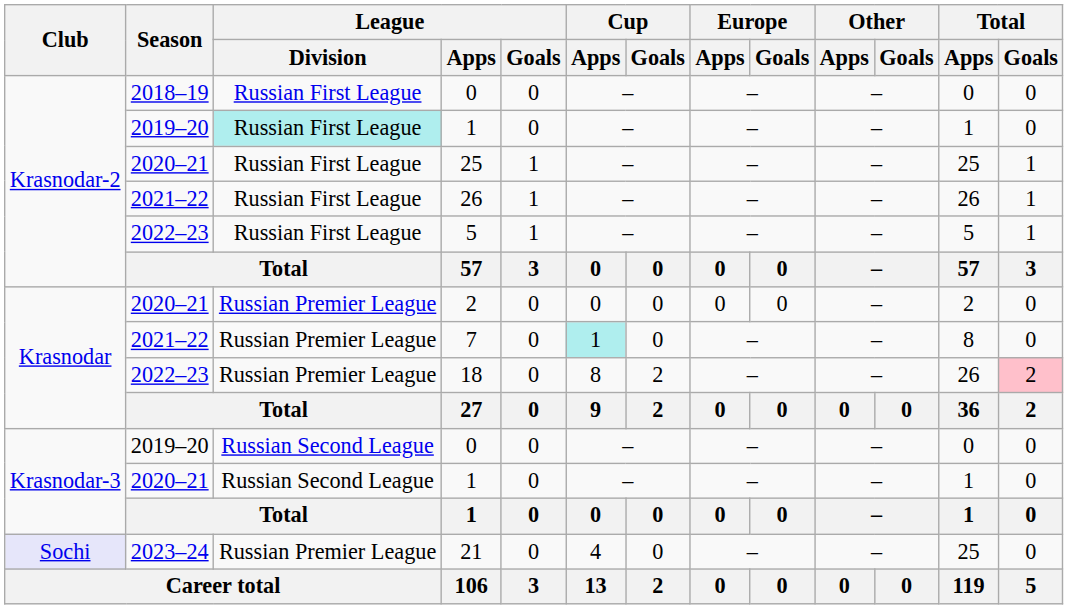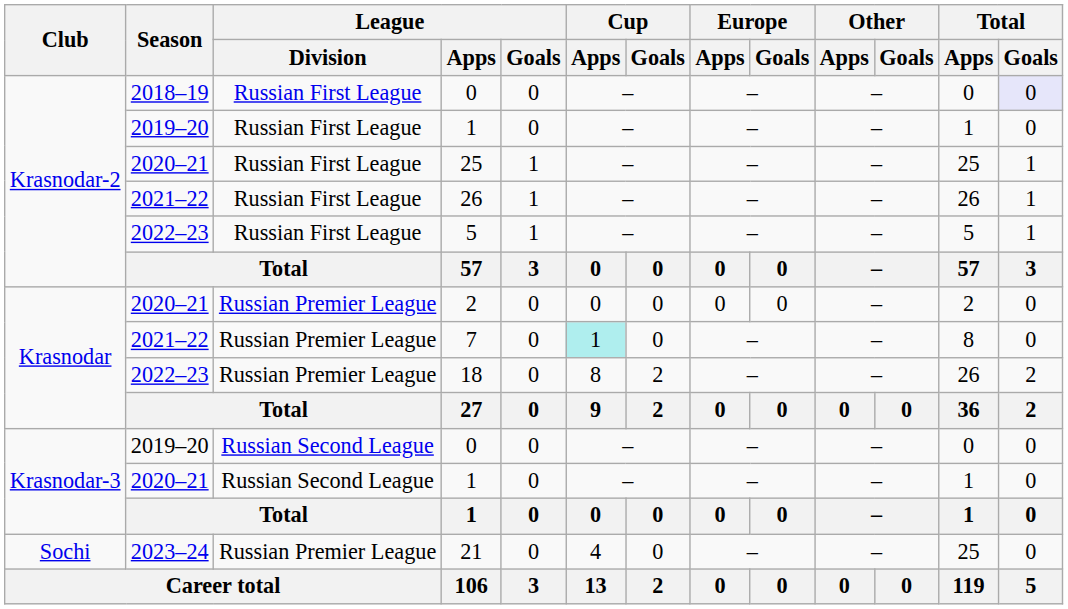(1031, 92) no background -> (1031, 92) lavender background
(328, 127) paleturquoise background -> (328, 127) no background
(1031, 374) pink background -> (1031, 374) no background
(65, 551) lavender background -> (65, 551) no background
